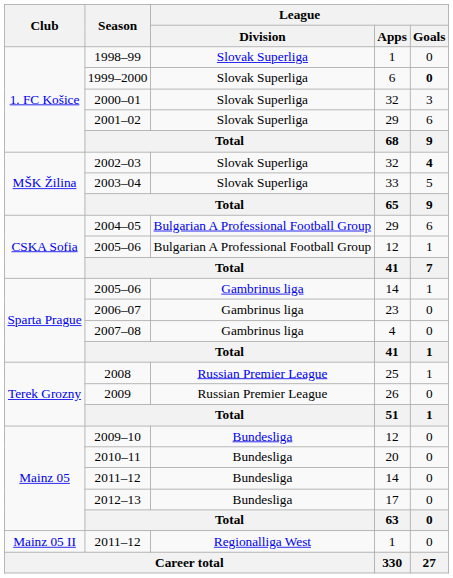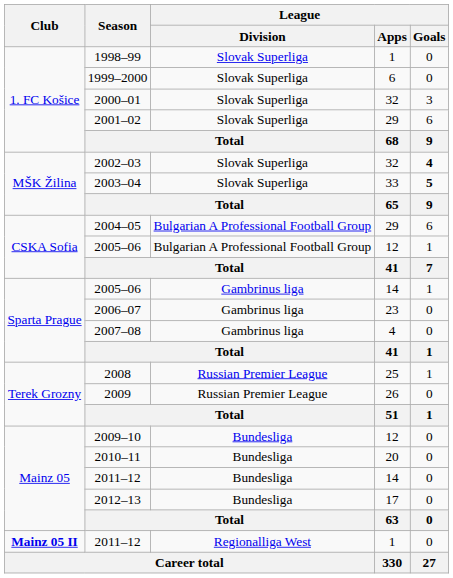(429, 78) bold -> (429, 78) normal
(429, 183) normal -> (429, 183) bold
(45, 541) normal -> (45, 541) bold
